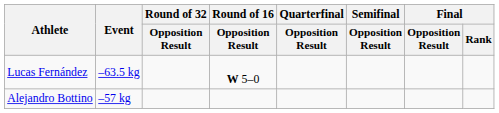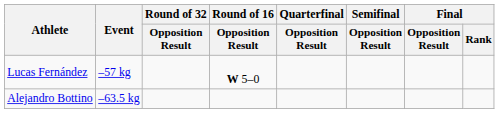(119, 72) –63.5 kg -> (114, 72) –57 kg
(114, 99) –57 kg -> (119, 99) –63.5 kg
